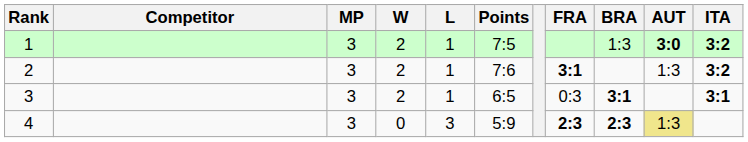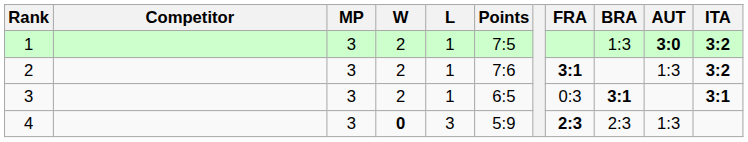(401, 123) normal -> (401, 123) bold
(619, 123) bold -> (619, 123) normal
(669, 123) khaki background -> (669, 123) no background
